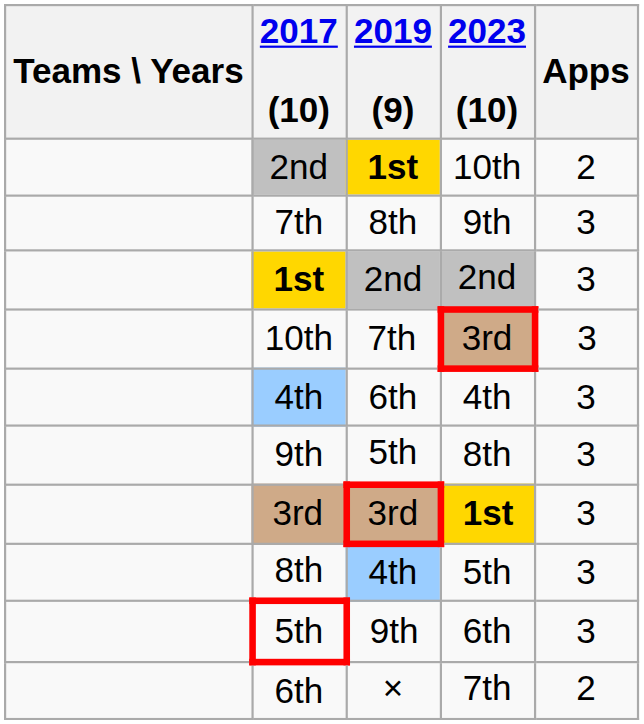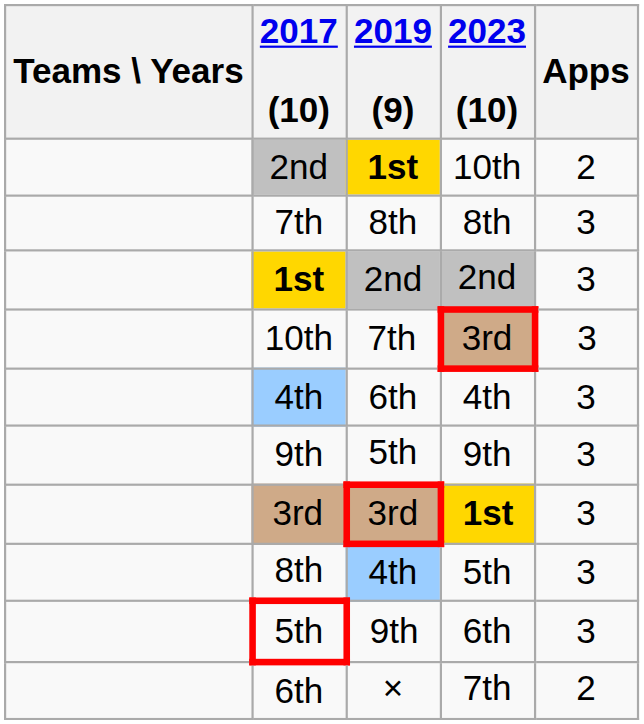(487, 222) 9th -> (487, 222) 8th
(487, 454) 8th -> (487, 454) 9th
